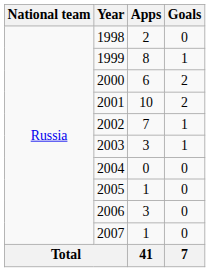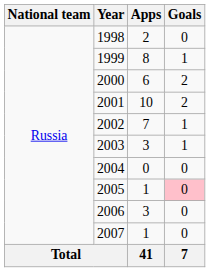(185, 189) no background -> (185, 189) pink background
